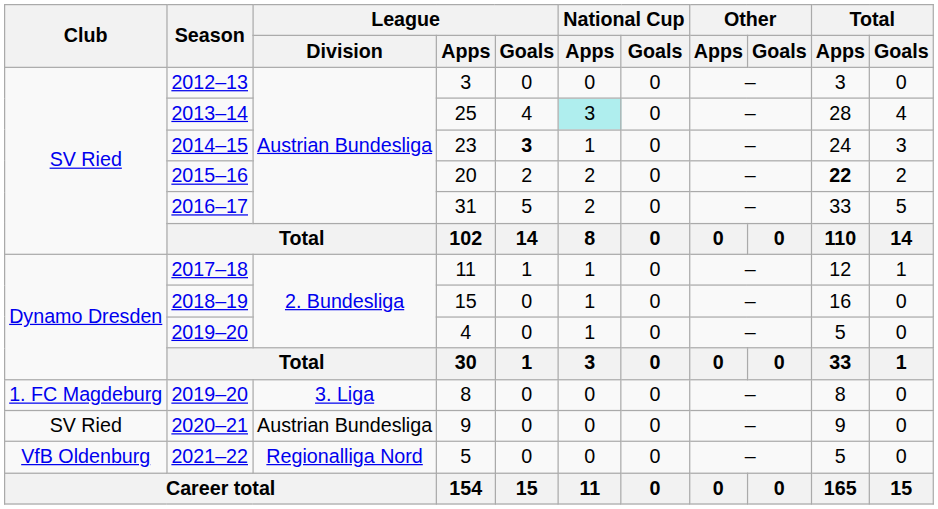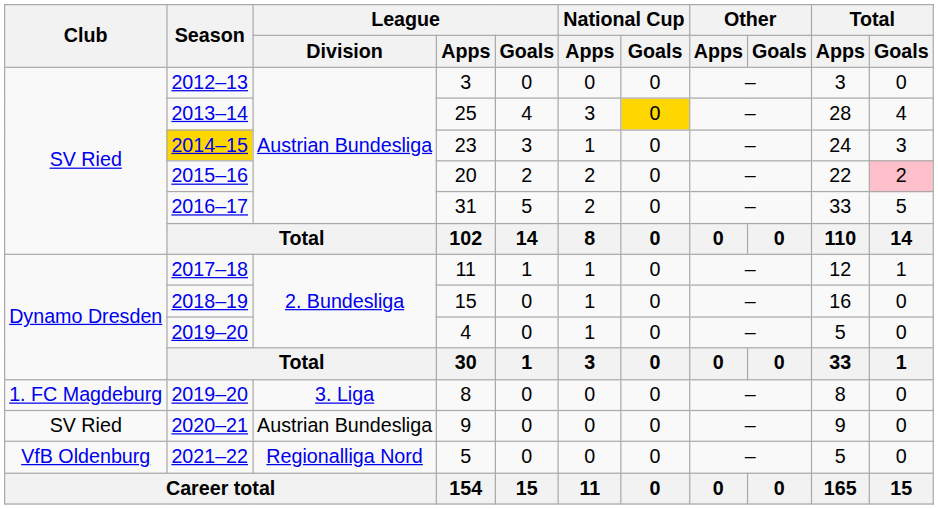(590, 113) paleturquoise background -> (590, 113) no background
(655, 113) no background -> (655, 113) gold background
(210, 144) no background -> (210, 144) gold background
(527, 144) bold -> (527, 144) normal
(840, 176) bold -> (840, 176) normal
(901, 176) no background -> (901, 176) pink background
